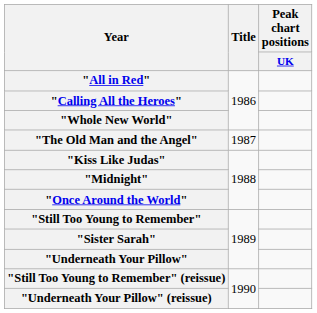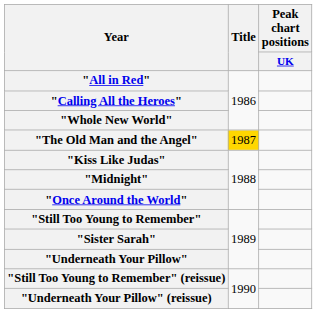(244, 140) no background -> (244, 140) gold background
